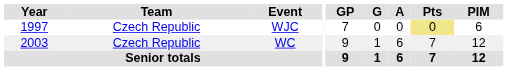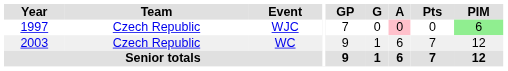(400, 27) no background -> (400, 27) pink background
(432, 27) khaki background -> (432, 27) no background
(479, 27) no background -> (479, 27) lightgreen background
